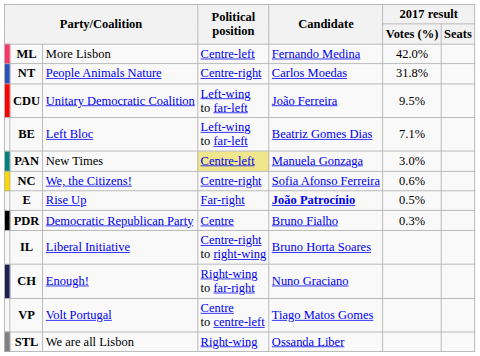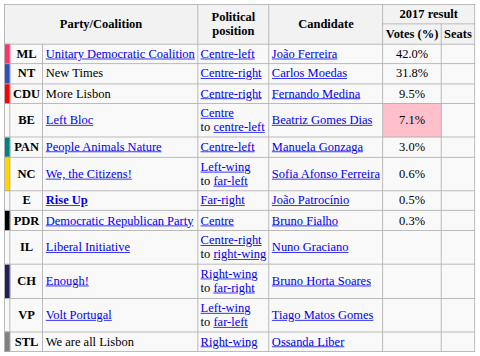(78, 53) More Lisbon -> (120, 53) Unitary Democratic Coalition
(316, 53) Fernando Medina -> (305, 53) João Ferreira
(104, 73) People Animals Nature -> (74, 73) New Times
(120, 100) Unitary Democratic Coalition -> (78, 93) More Lisbon
(226, 100) Left-wing to far-left -> (231, 93) Centre-right
(305, 100) João Ferreira -> (316, 93) Fernando Medina
(226, 134) Left-wing to far-left -> (233, 120) Centre to centre-left
(412, 134) no background -> (412, 120) pink background
(74, 161) New Times -> (104, 147) People Animals Nature
(228, 161) khaki background -> (228, 147) no background
(231, 181) Centre-right -> (226, 174) Left-wing to far-left
(66, 200) normal -> (67, 200) bold
(314, 200) bold -> (311, 200) normal
(321, 247) Bruno Horta Soares -> (310, 247) Nuno Graciano
(310, 281) Nuno Graciano -> (321, 281) Bruno Horta Soares
(233, 315) Centre to centre-left -> (226, 315) Left-wing to far-left
